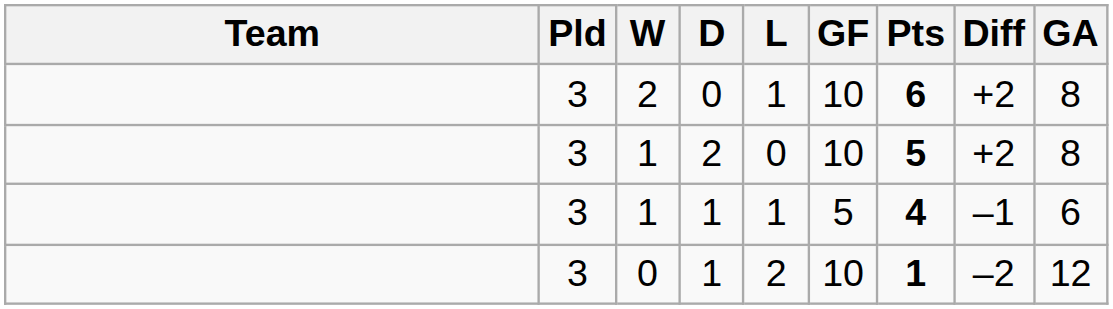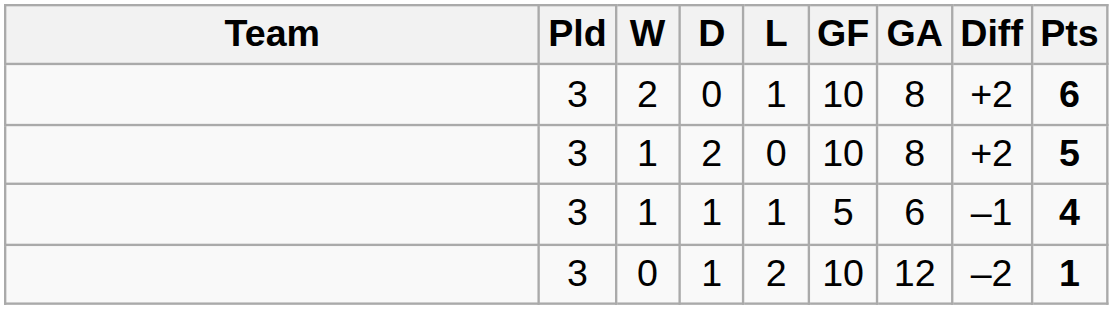columns swapped: (1071, 34) <-> (916, 34)
